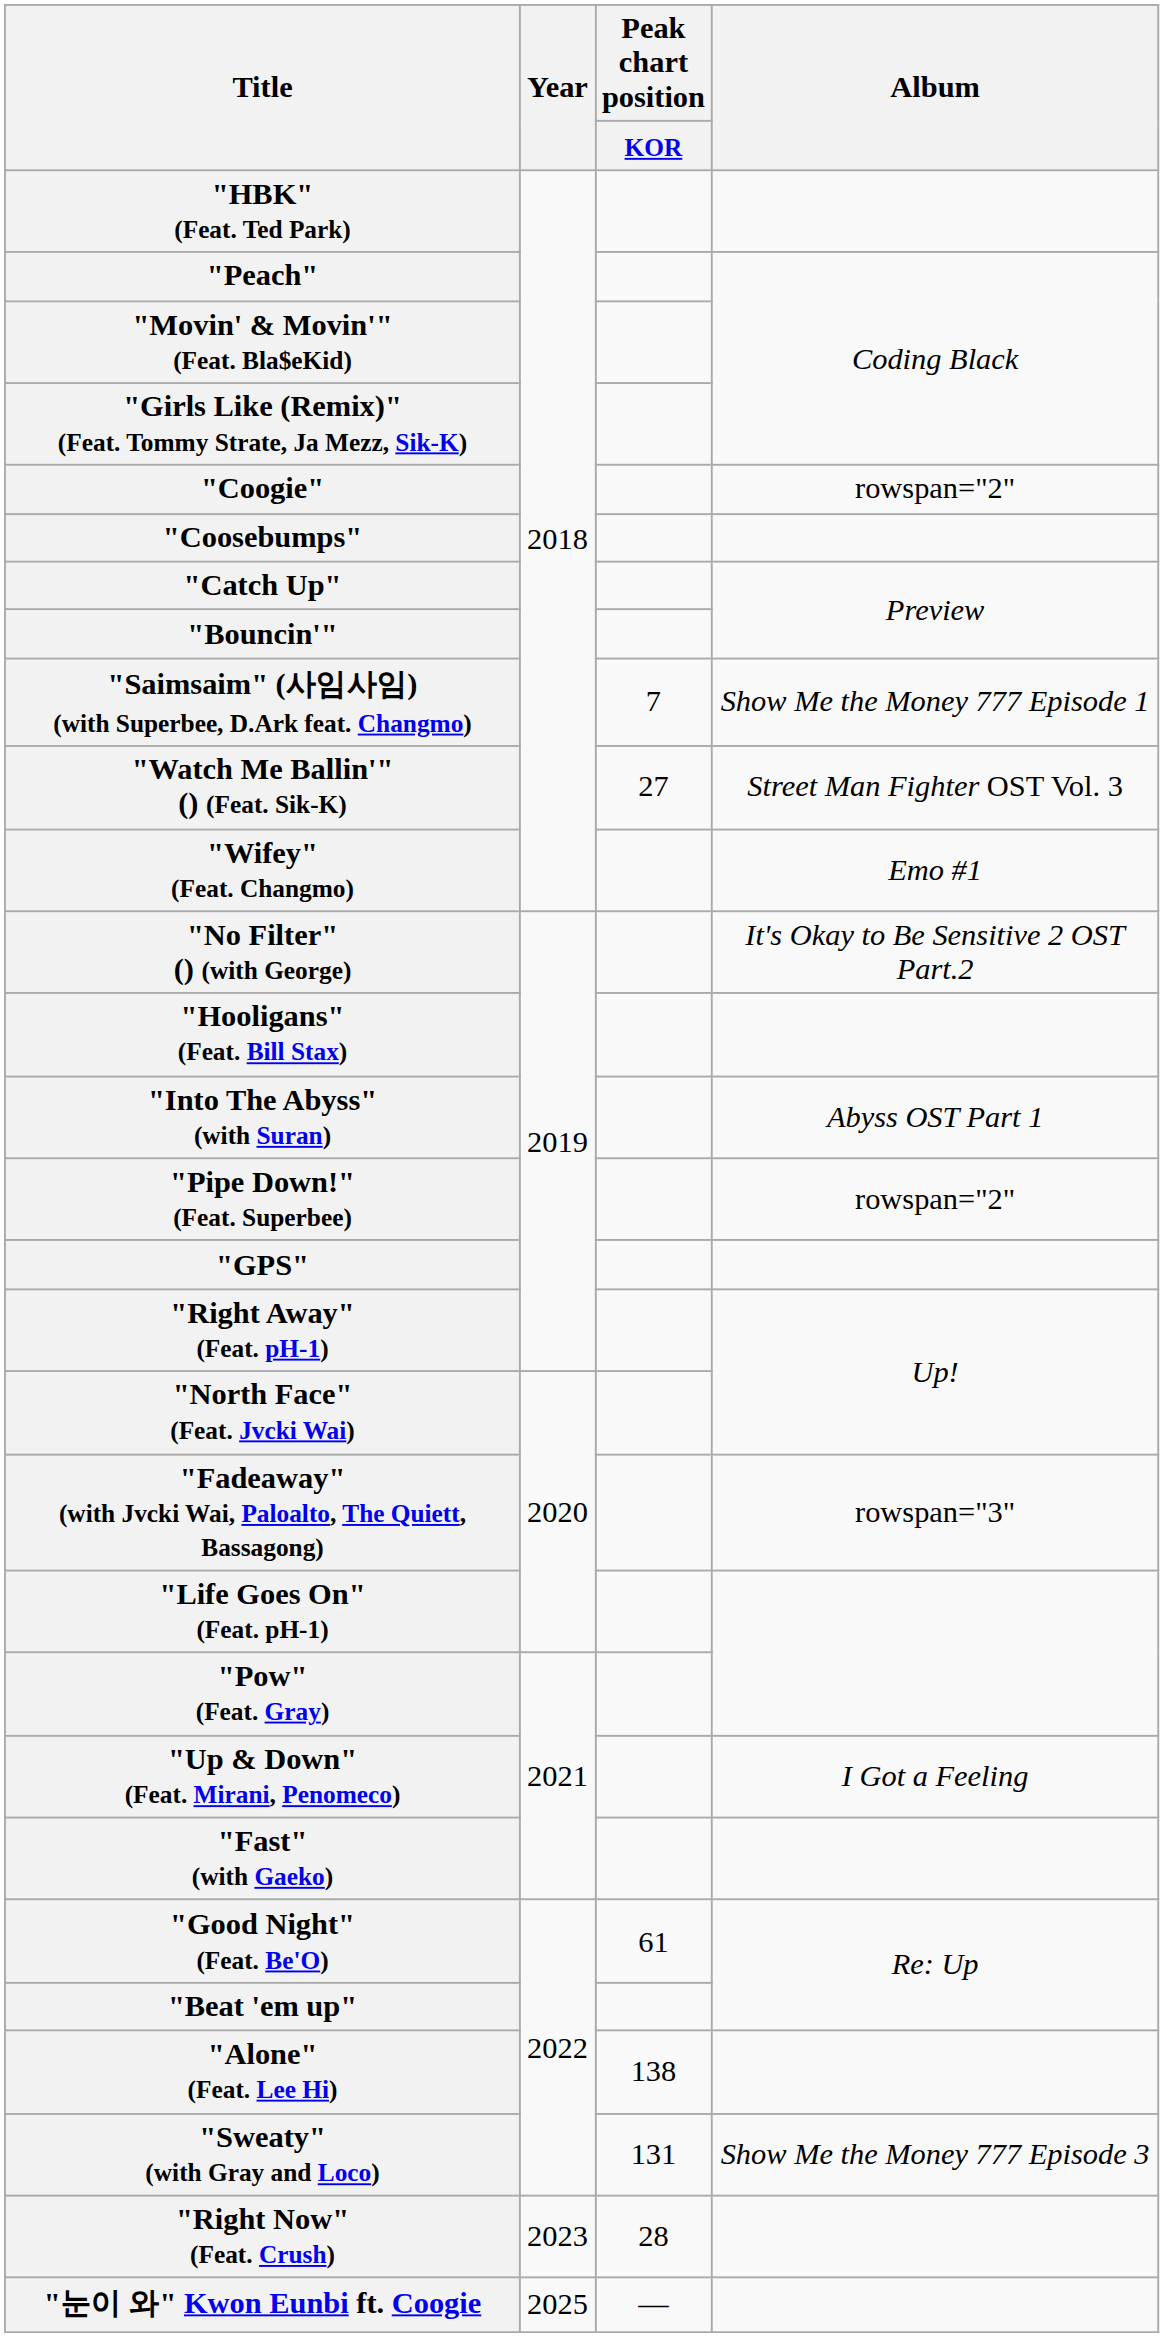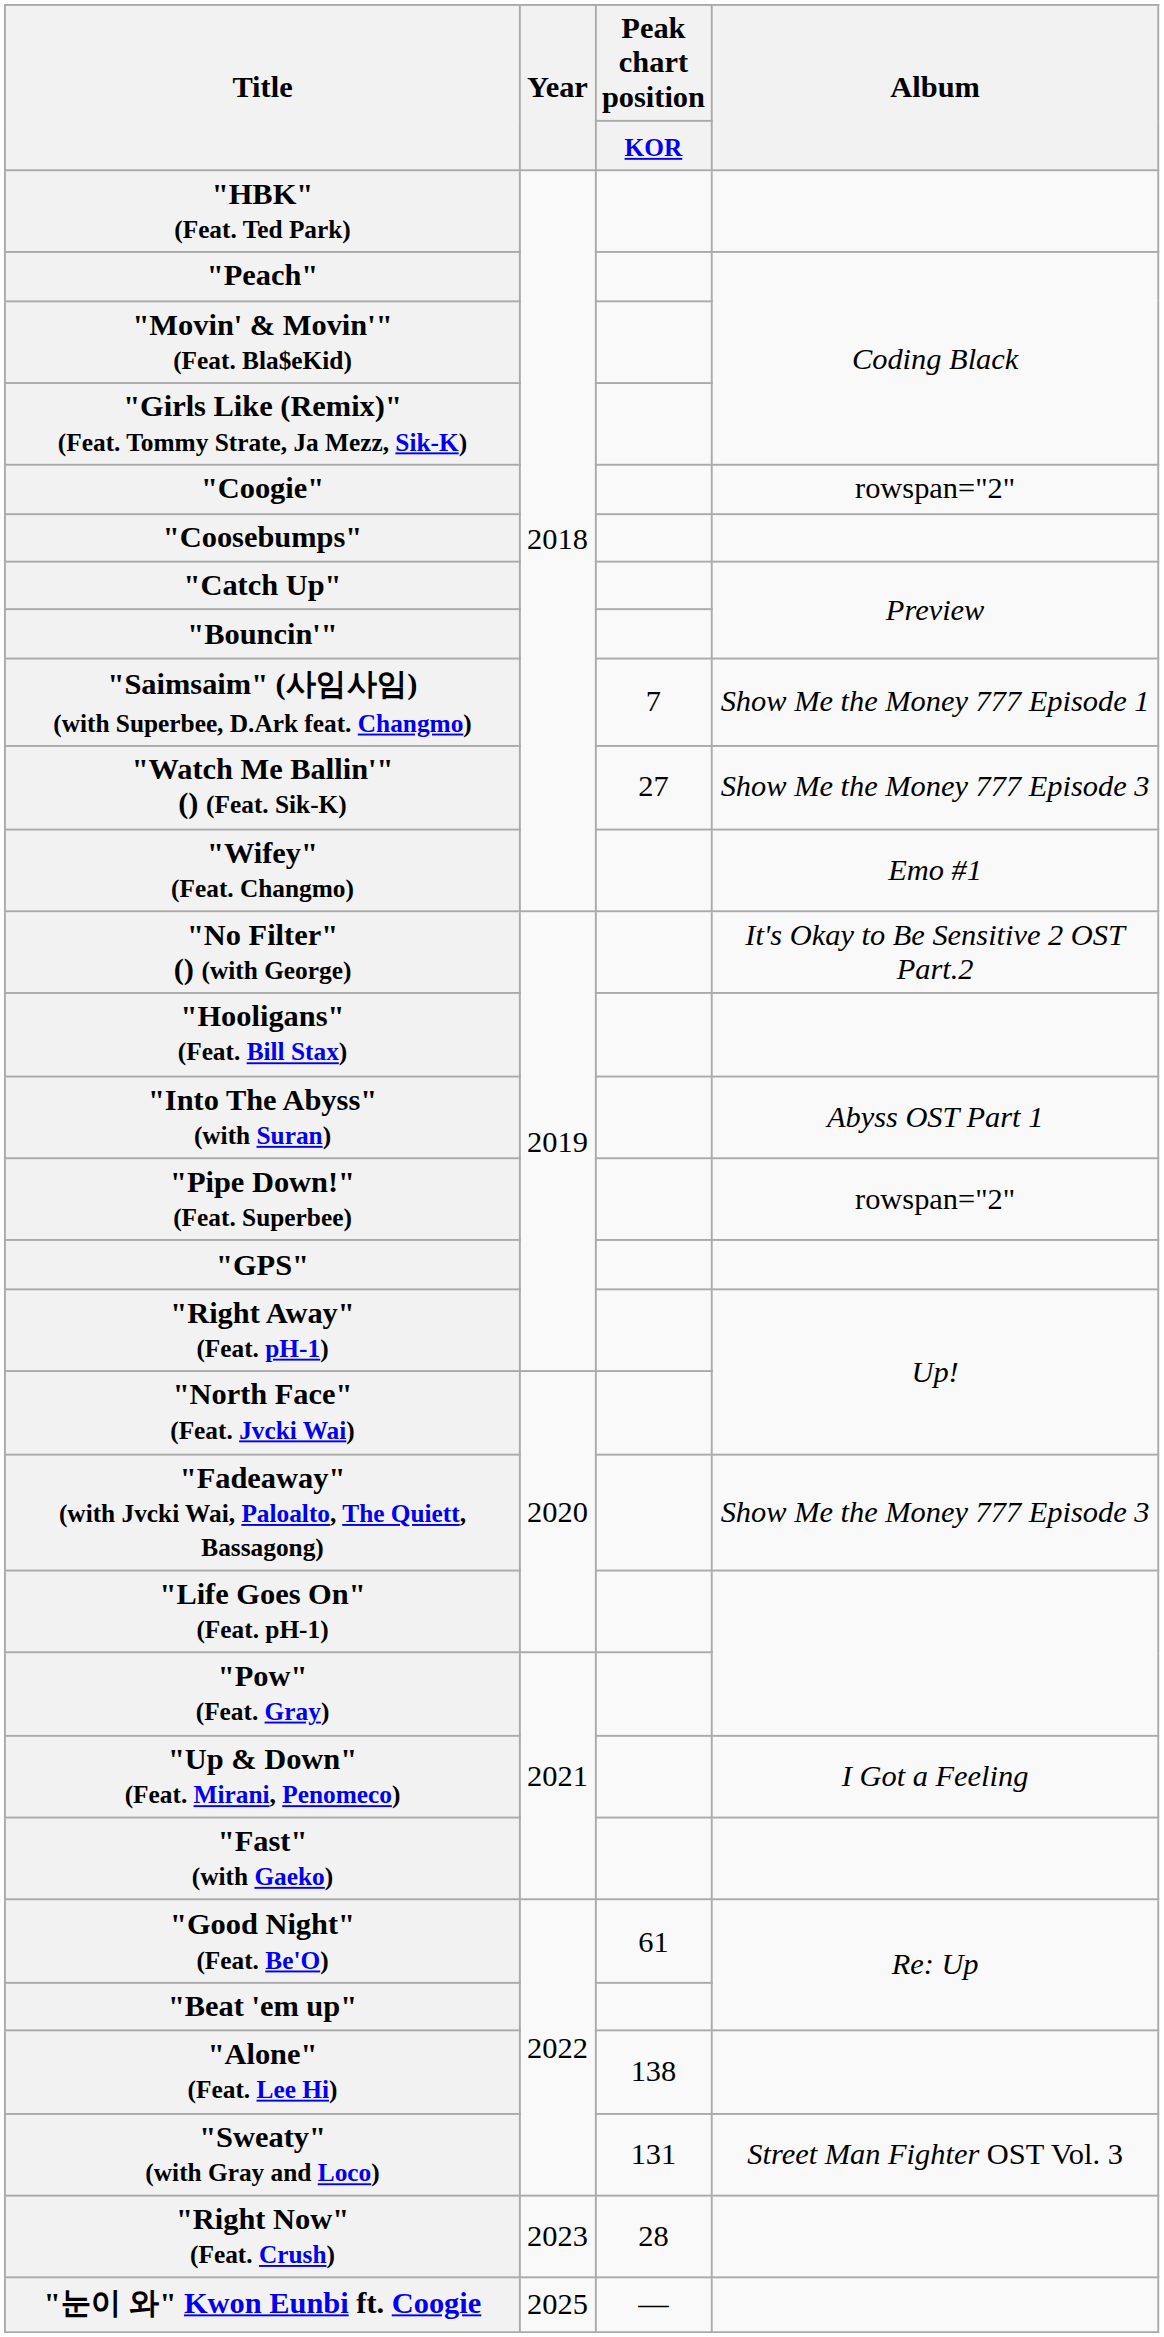(935, 786) Street Man Fighter OST Vol. 3 -> (935, 786) Show Me the Money 777 Episode 3
(935, 1511) rowspan="3" -> (935, 1511) Show Me the Money 777 Episode 3
(935, 2153) Show Me the Money 777 Episode 3 -> (935, 2153) Street Man Fighter OST Vol. 3
